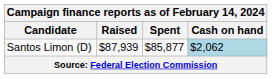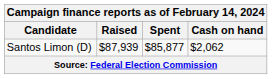(207, 47) lightblue background -> (207, 47) no background
